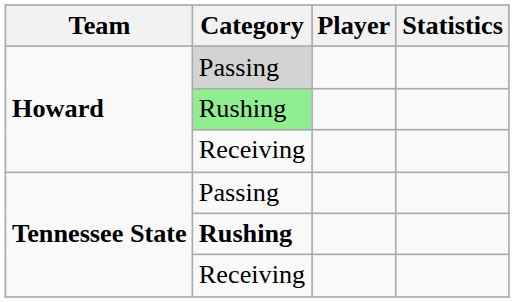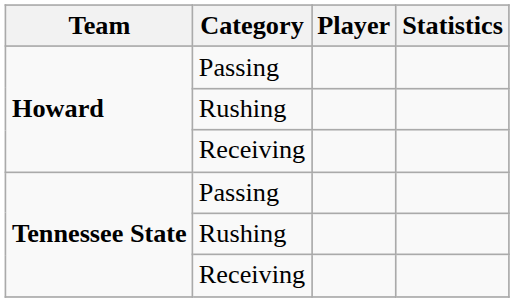(239, 67) lightgrey background -> (239, 67) no background
(243, 108) lightgreen background -> (243, 108) no background
(246, 233) bold -> (243, 233) normal
